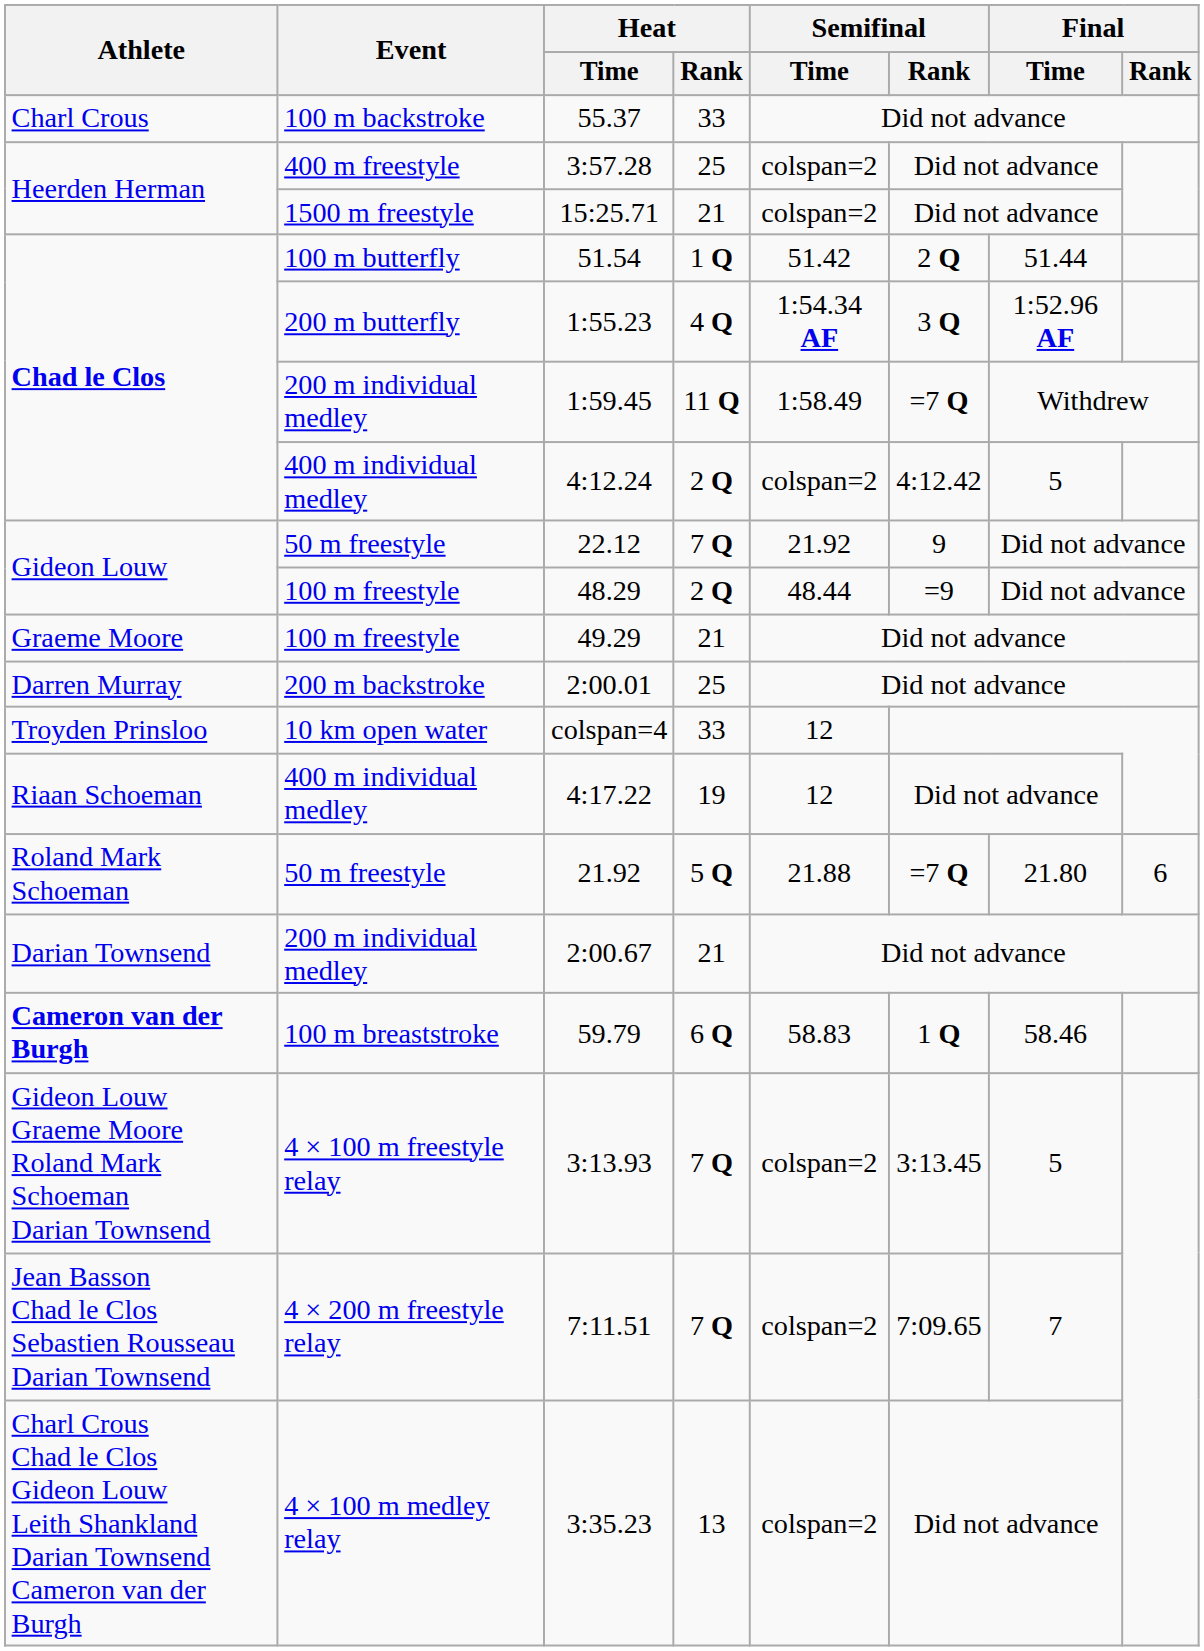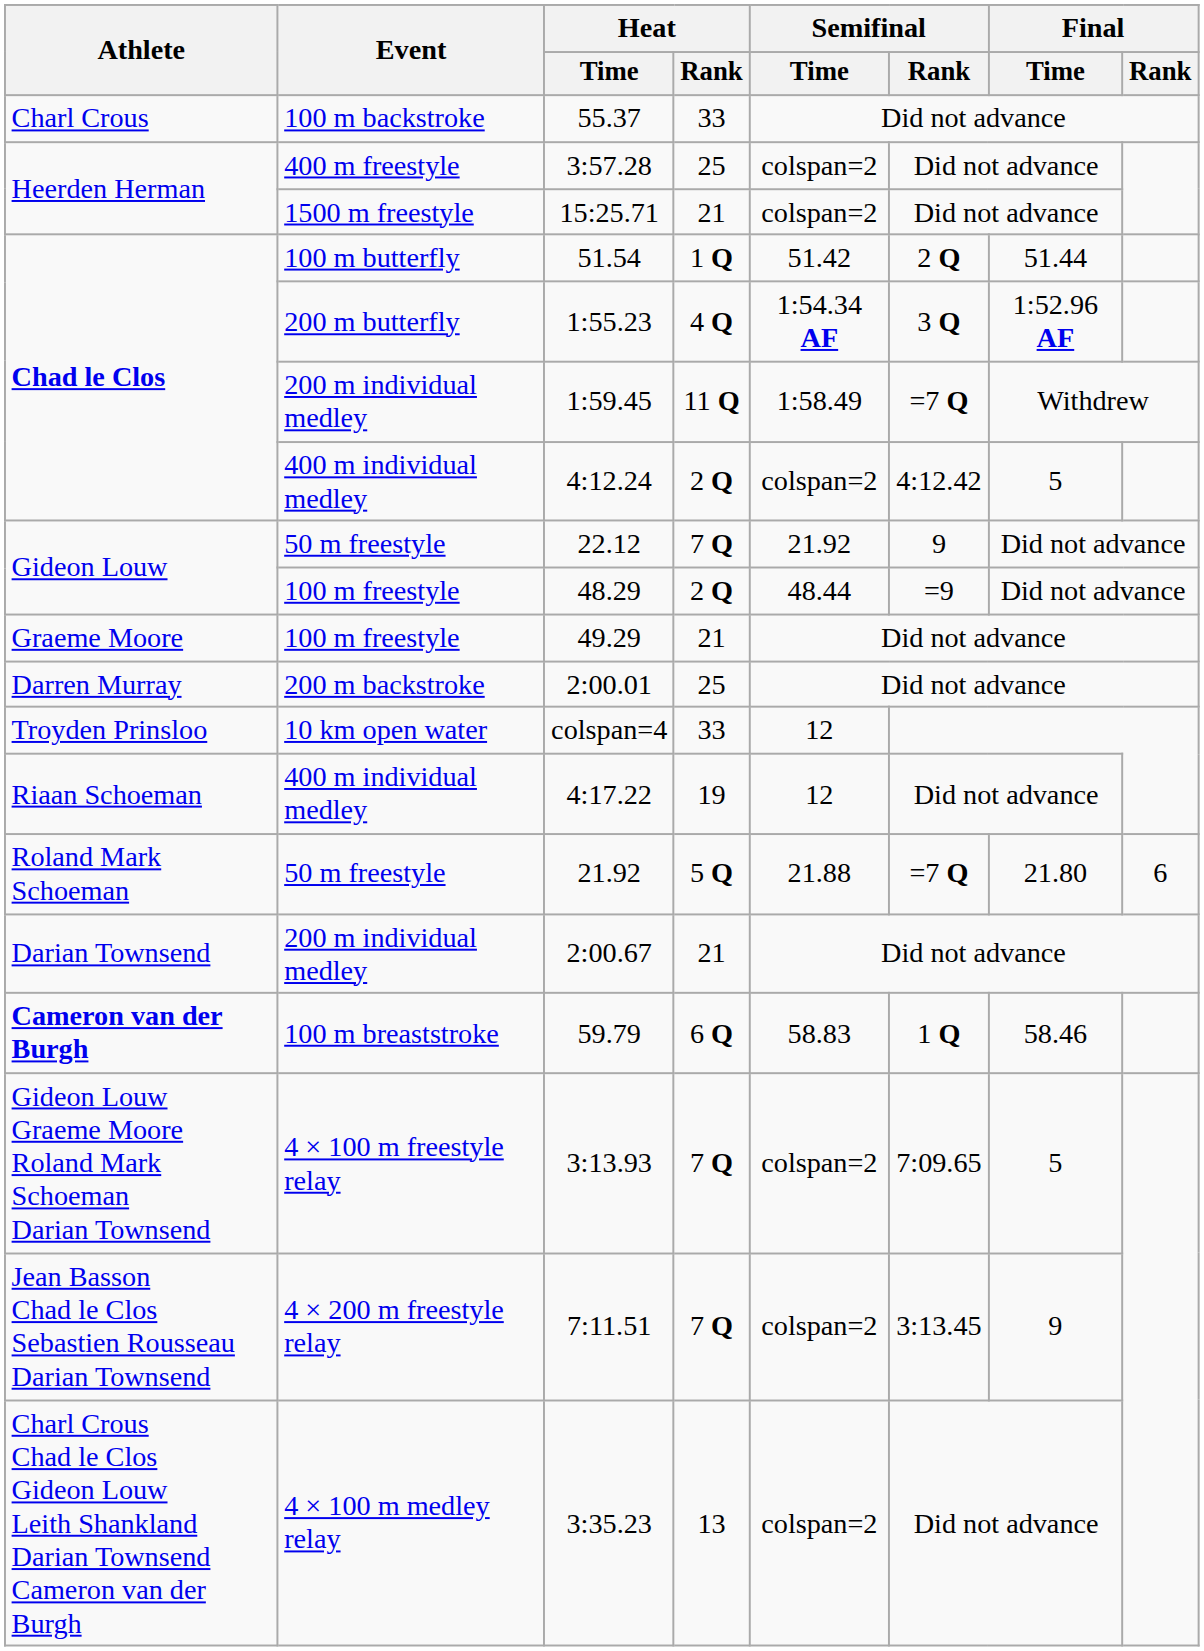(939, 1163) 3:13.45 -> (939, 1163) 7:09.65
(939, 1326) 7:09.65 -> (939, 1326) 3:13.45
(1055, 1326) 7 -> (1055, 1326) 9
